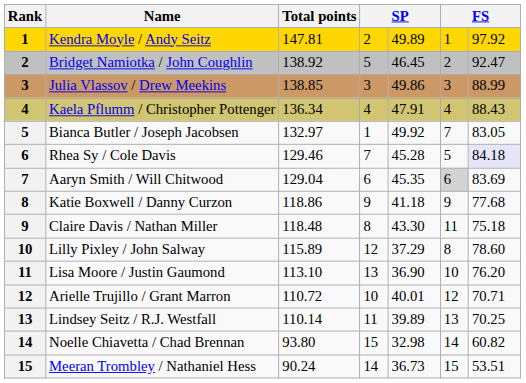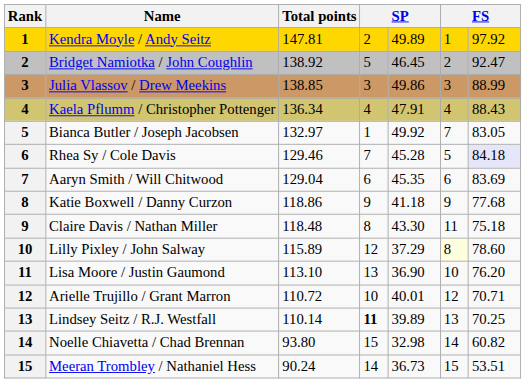(447, 179) lightgrey background -> (447, 179) no background
(447, 249) no background -> (447, 249) lightyellow background
(370, 319) normal -> (370, 319) bold
